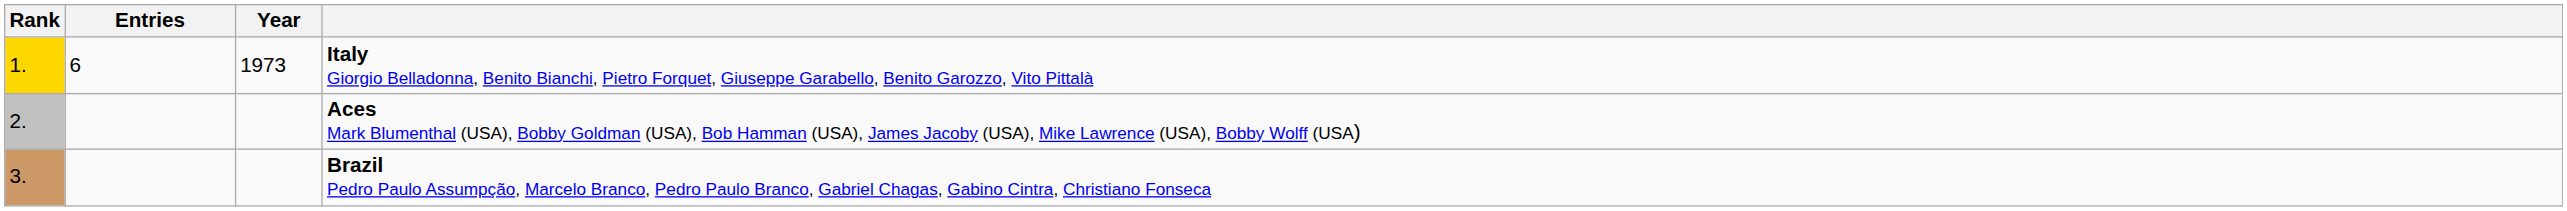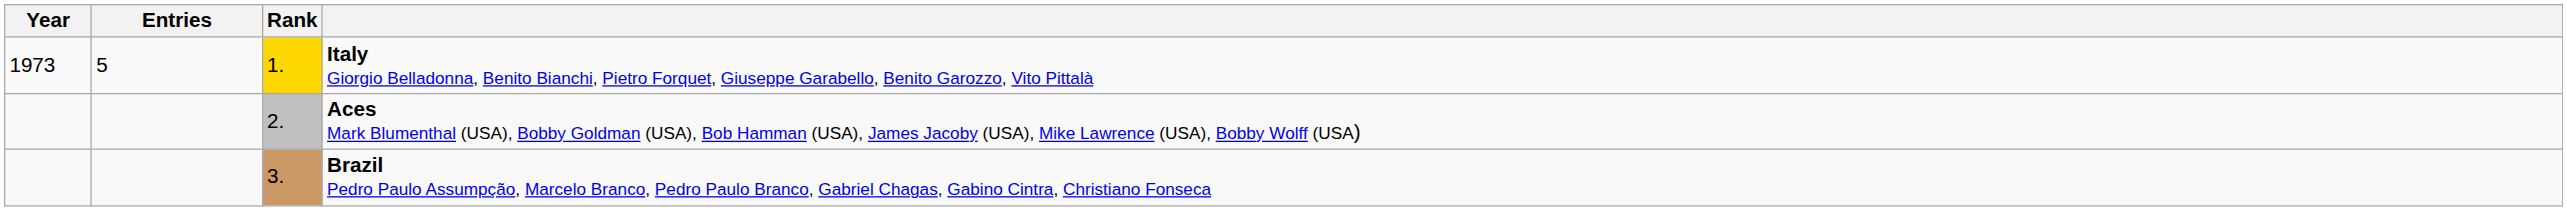columns swapped: (279, 20) <-> (35, 20)
(75, 65) 6 -> (102, 65) 5
